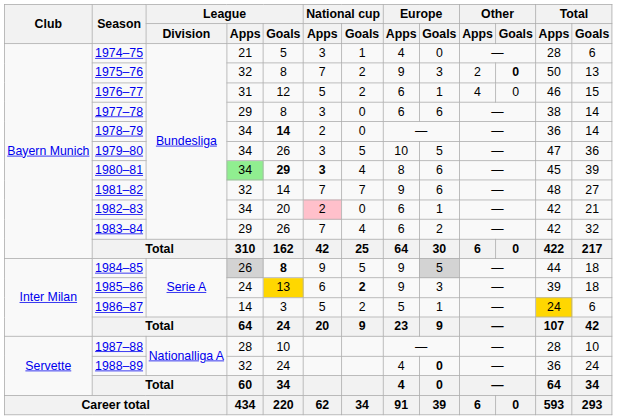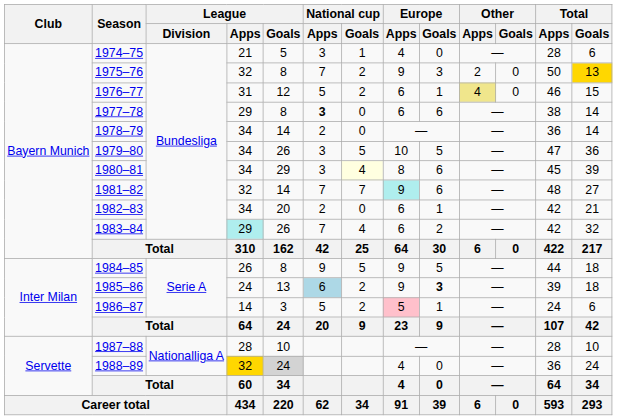(516, 72) bold -> (516, 72) normal
(592, 72) no background -> (592, 72) gold background
(478, 92) no background -> (478, 92) khaki background
(322, 111) normal -> (322, 111) bold
(283, 131) bold -> (283, 131) normal
(245, 170) lightgreen background -> (245, 170) no background
(283, 170) bold -> (283, 170) normal
(322, 170) bold -> (322, 170) normal
(362, 170) no background -> (362, 170) lightyellow background
(401, 190) no background -> (401, 190) paleturquoise background
(322, 209) pink background -> (322, 209) no background
(245, 229) no background -> (245, 229) paleturquoise background
(245, 268) lightgrey background -> (245, 268) no background
(283, 268) bold -> (283, 268) normal
(439, 268) lightgrey background -> (439, 268) no background
(283, 287) gold background -> (283, 287) no background
(322, 287) no background -> (322, 287) lightblue background
(362, 287) bold -> (362, 287) normal
(439, 287) normal -> (439, 287) bold
(401, 307) no background -> (401, 307) pink background
(554, 307) gold background -> (554, 307) no background
(245, 365) no background -> (245, 365) gold background
(283, 365) no background -> (283, 365) lightgrey background
(439, 365) bold -> (439, 365) normal
